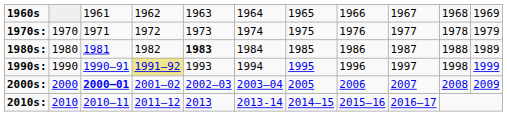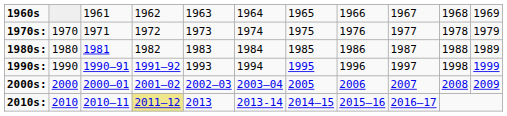(199, 49) bold -> (199, 49) normal
(157, 67) khaki background -> (157, 67) no background
(106, 85) bold -> (106, 85) normal
(157, 102) no background -> (157, 102) khaki background
